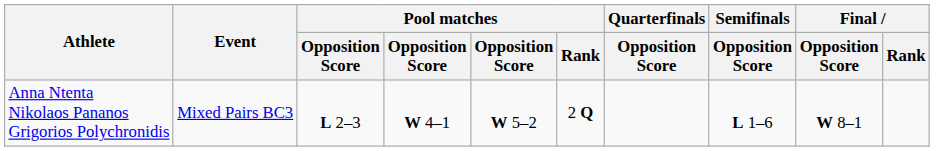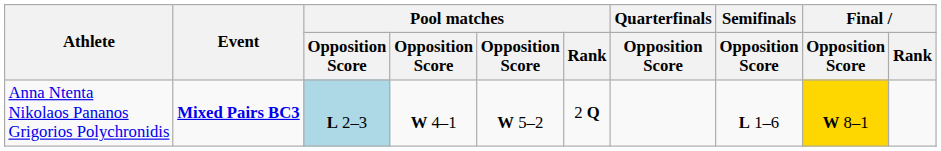(235, 113) normal -> (238, 113) bold
(340, 123) no background -> (347, 123) lightblue background
(839, 123) no background -> (846, 123) gold background
